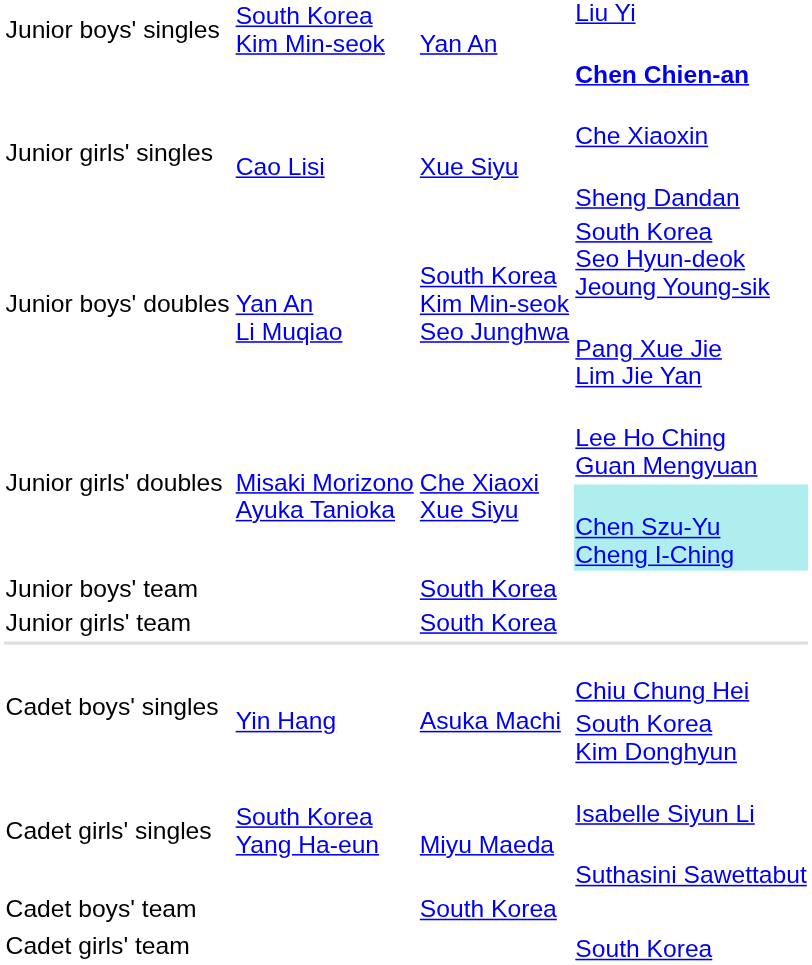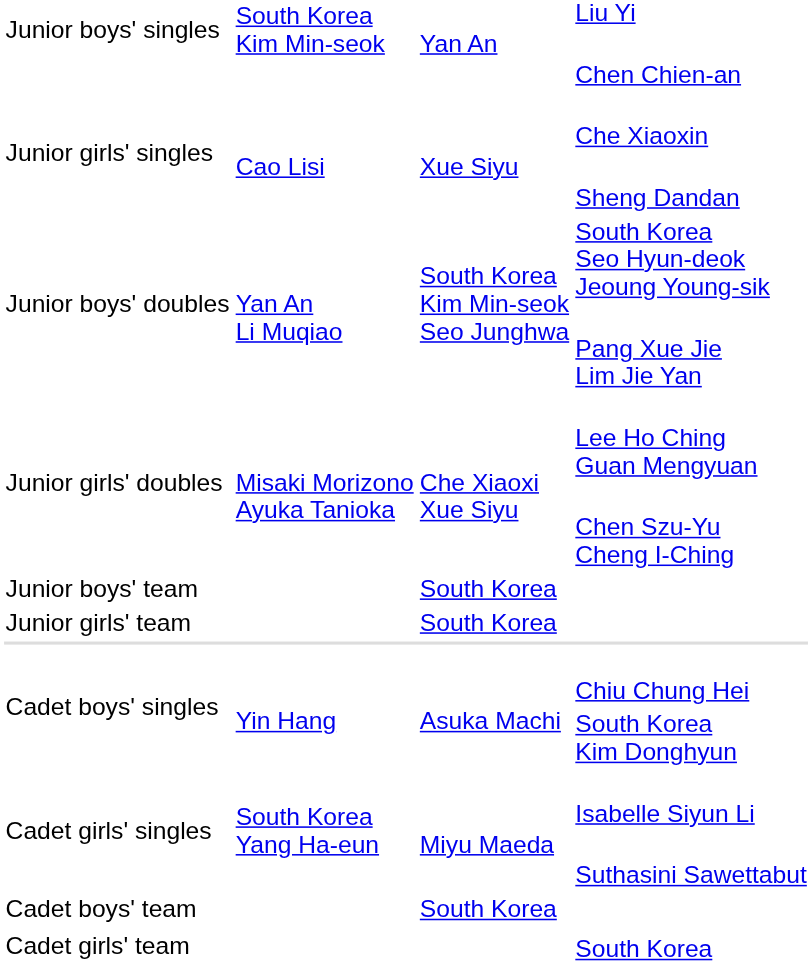(662, 74) bold -> (658, 74) normal
(655, 541) paleturquoise background -> (655, 541) no background
